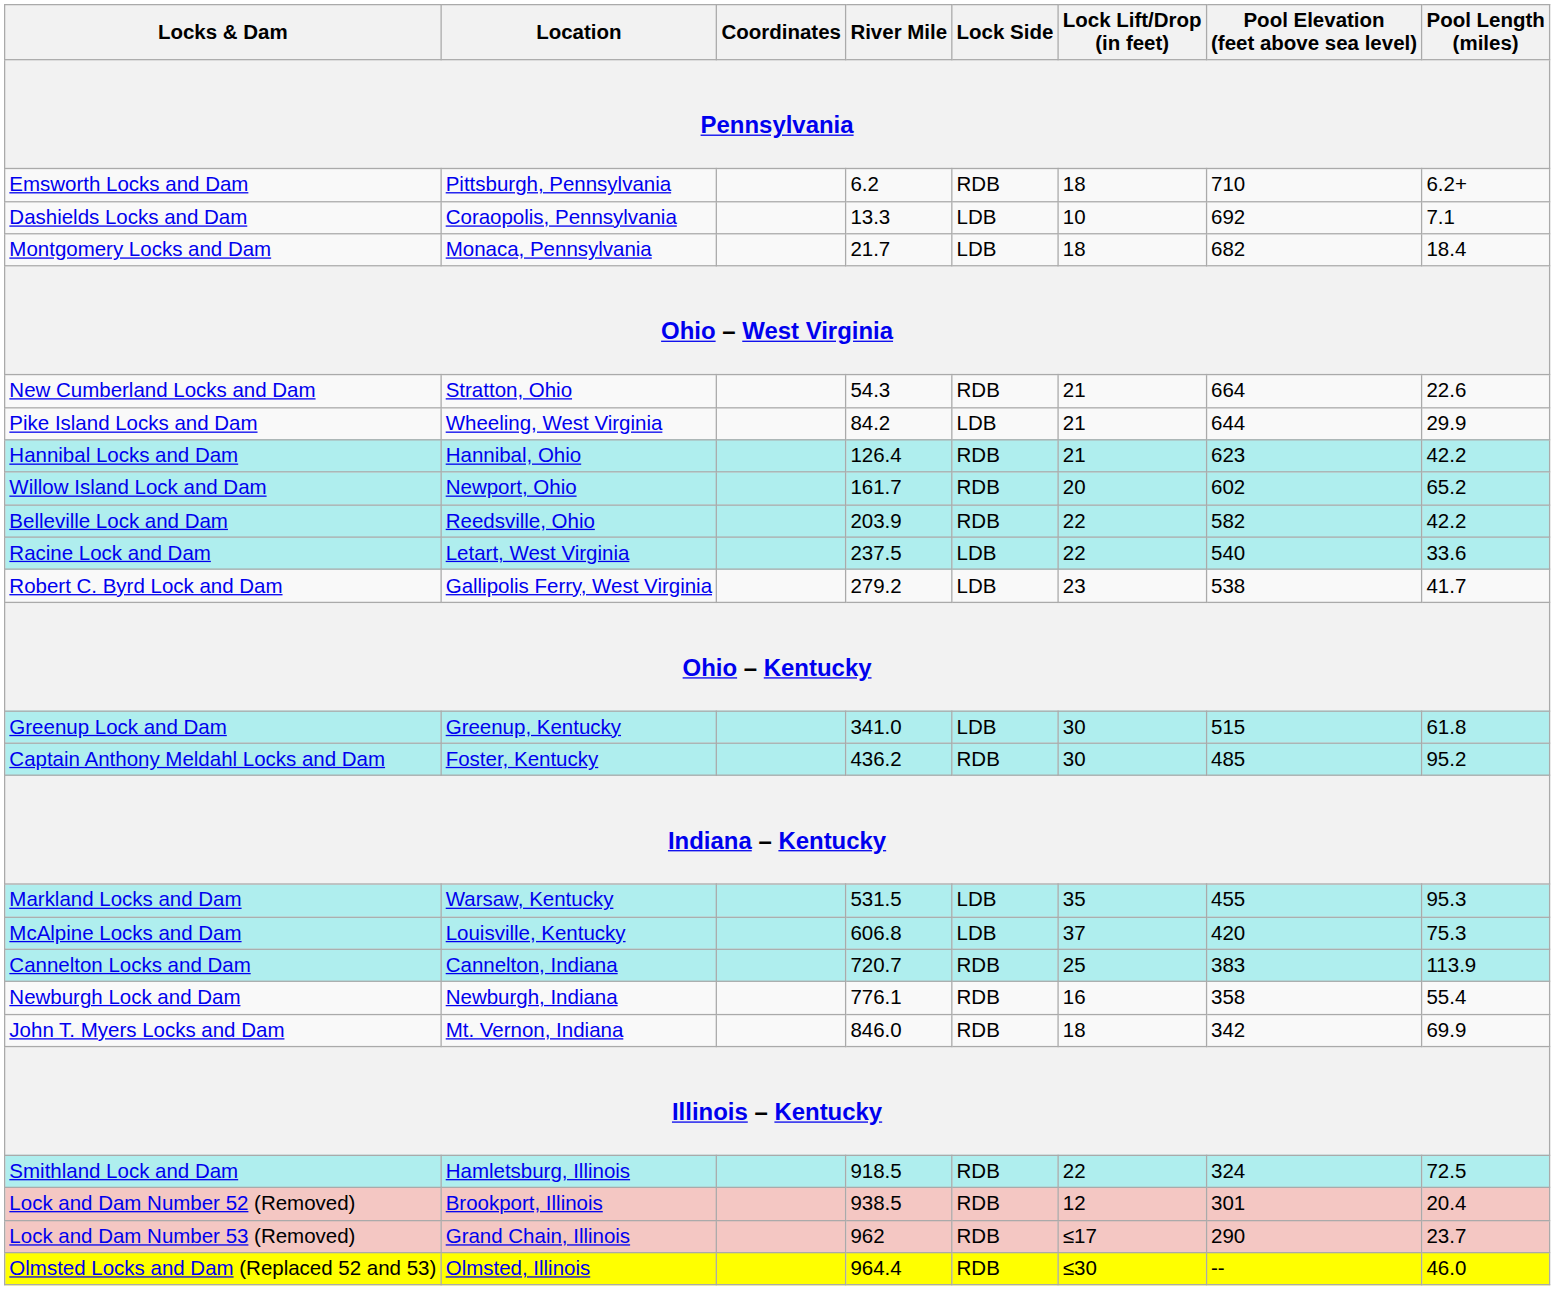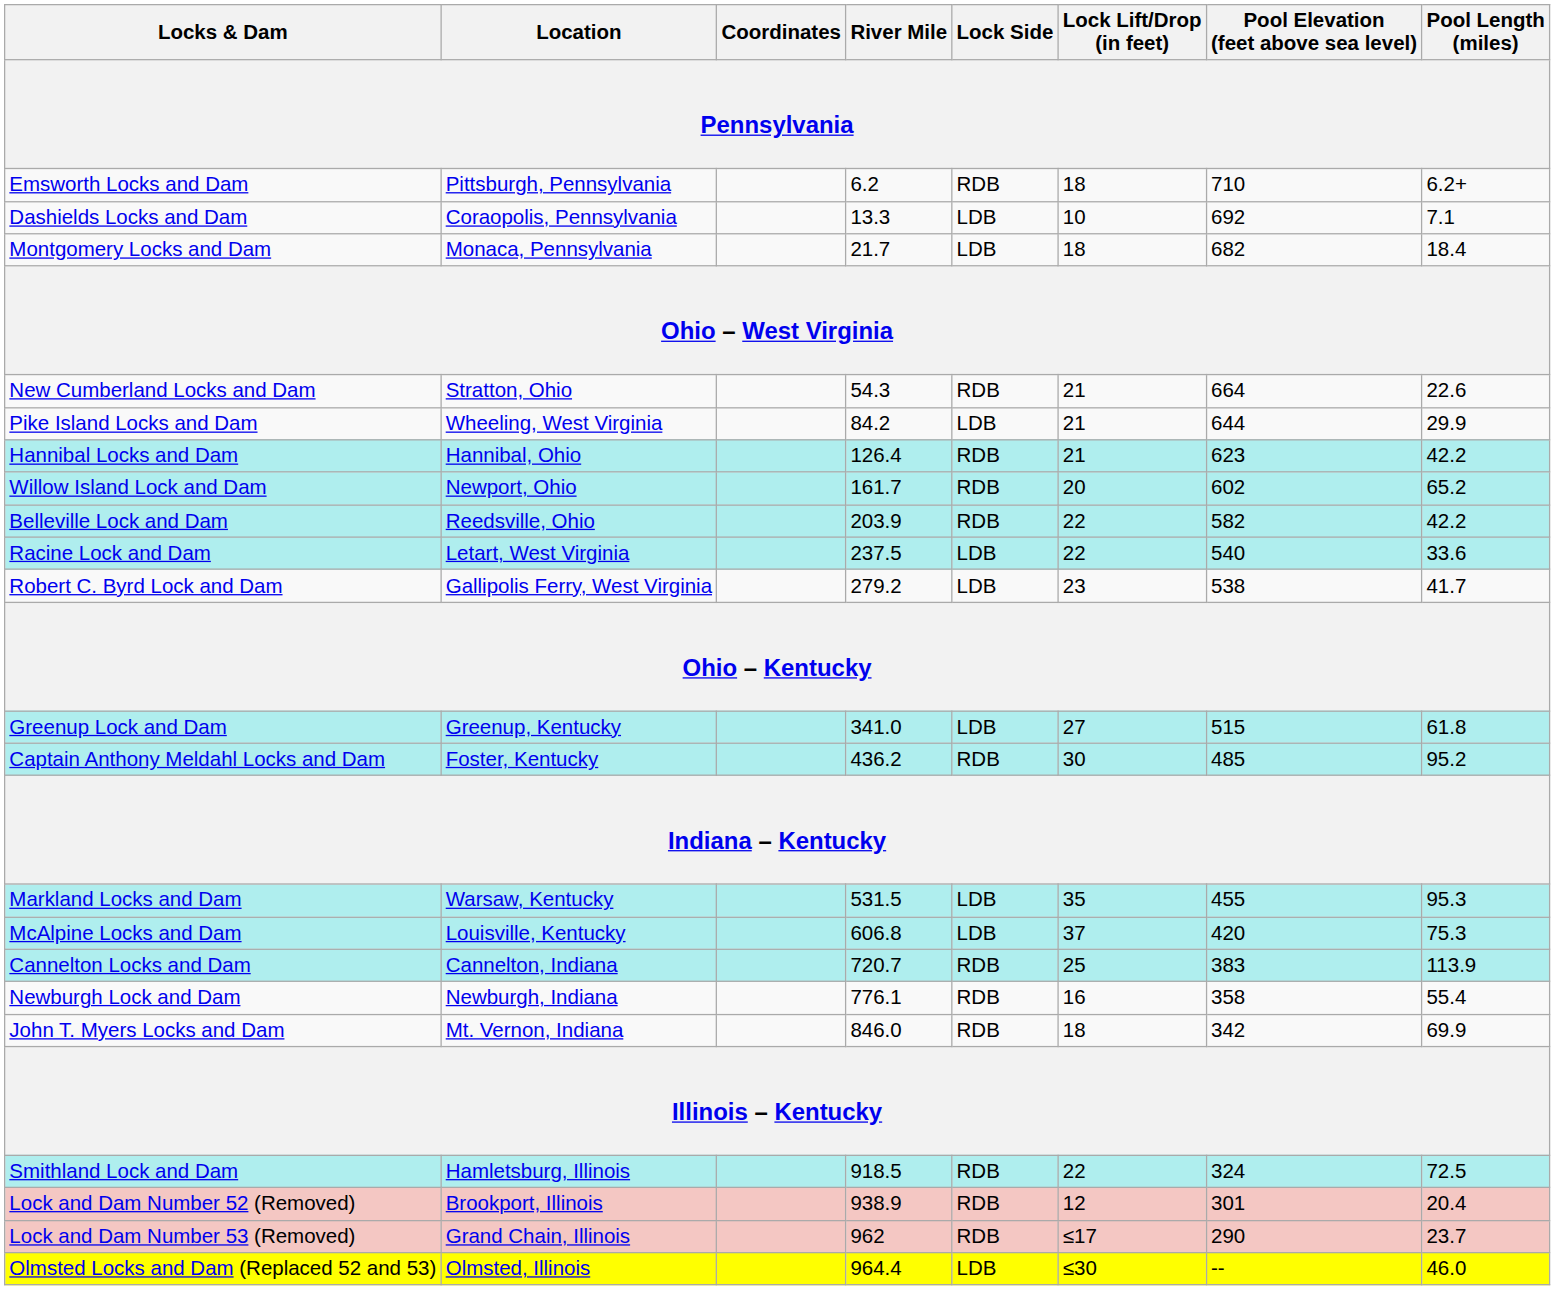(1074, 726) 30 -> (1074, 726) 27
(876, 1203) 938.5 -> (876, 1203) 938.9
(978, 1268) RDB -> (976, 1268) LDB
